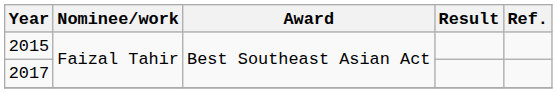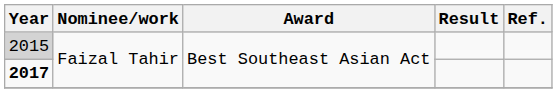(29, 46) no background -> (29, 46) lightgrey background
(29, 74) normal -> (29, 74) bold
